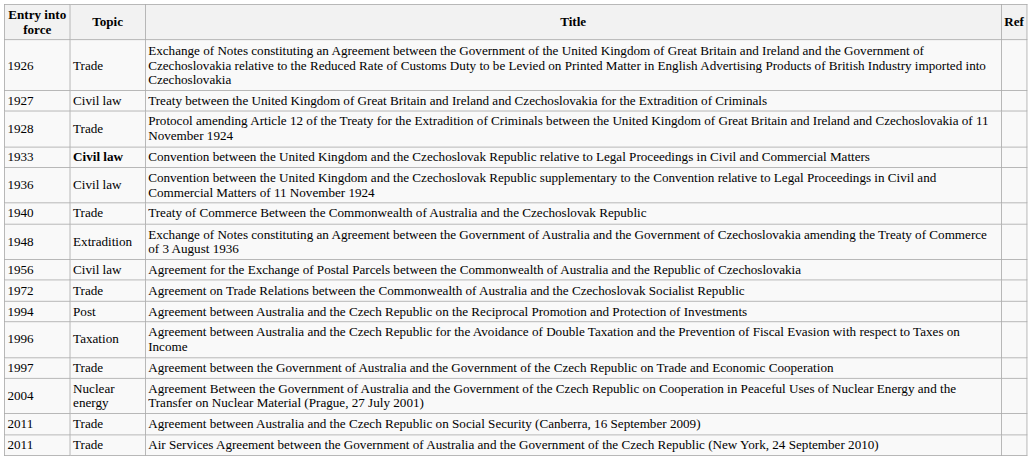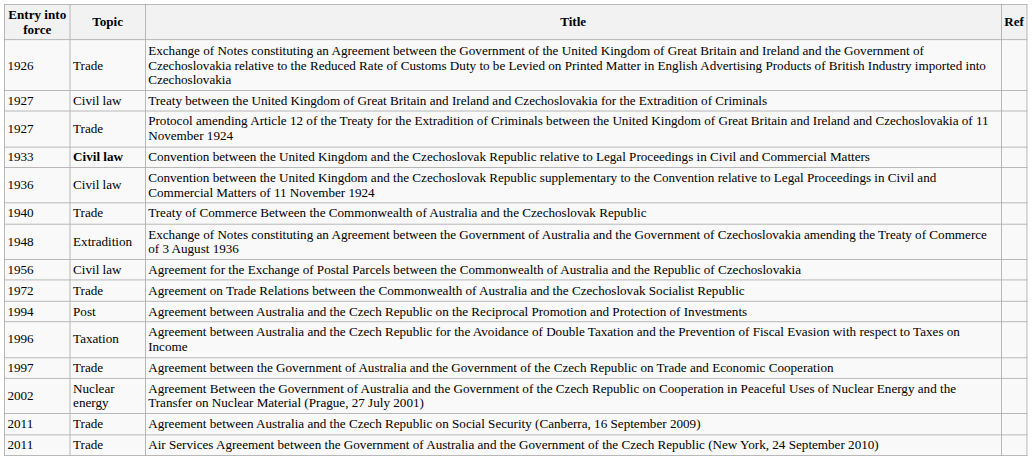(21, 128) 1928 -> (21, 128) 1927
(21, 396) 2004 -> (21, 396) 2002
